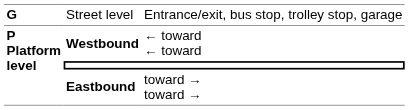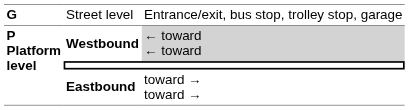(173, 43) no background -> (173, 43) lightgrey background
